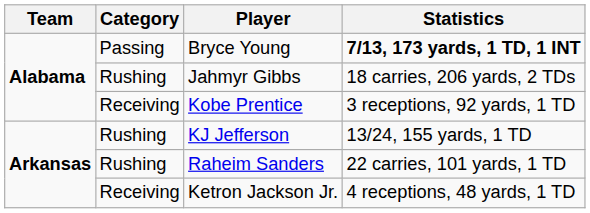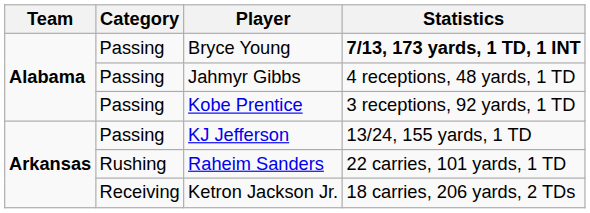(133, 77) Rushing -> (132, 77) Passing
(461, 77) 18 carries, 206 yards, 2 TDs -> (461, 77) 4 receptions, 48 yards, 1 TD
(140, 105) Receiving -> (132, 105) Passing
(133, 134) Rushing -> (132, 134) Passing
(461, 192) 4 receptions, 48 yards, 1 TD -> (461, 192) 18 carries, 206 yards, 2 TDs
